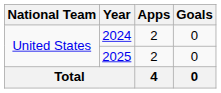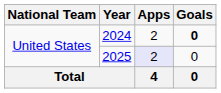(194, 35) normal -> (194, 35) bold
(154, 56) no background -> (154, 56) lavender background
